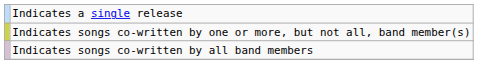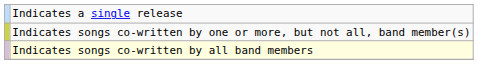(163, 50) no background -> (163, 50) lightyellow background
